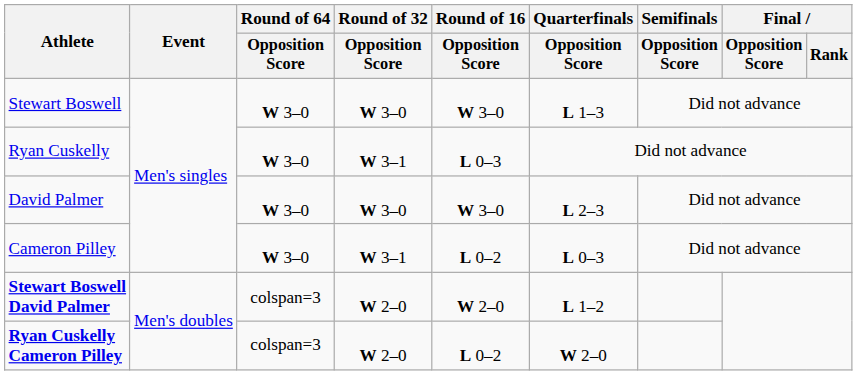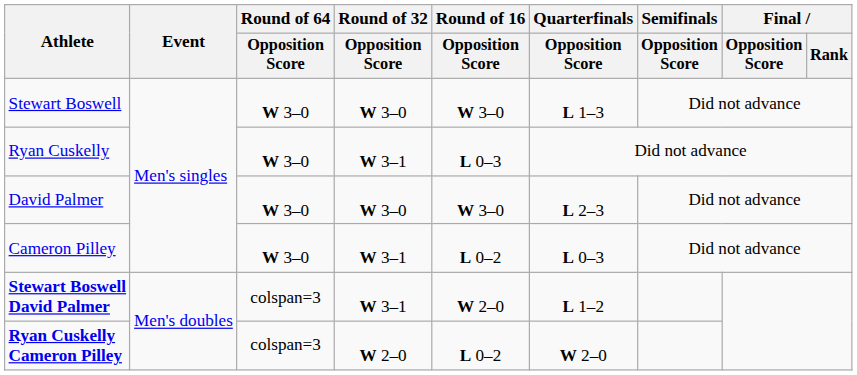(383, 307) W 2–0 -> (383, 307) W 3–1
